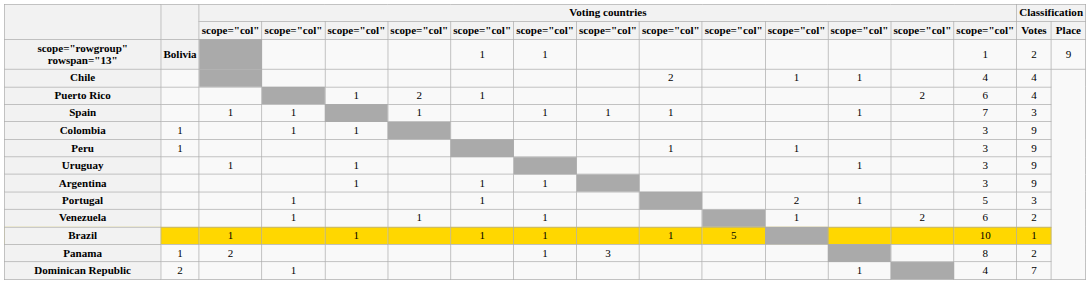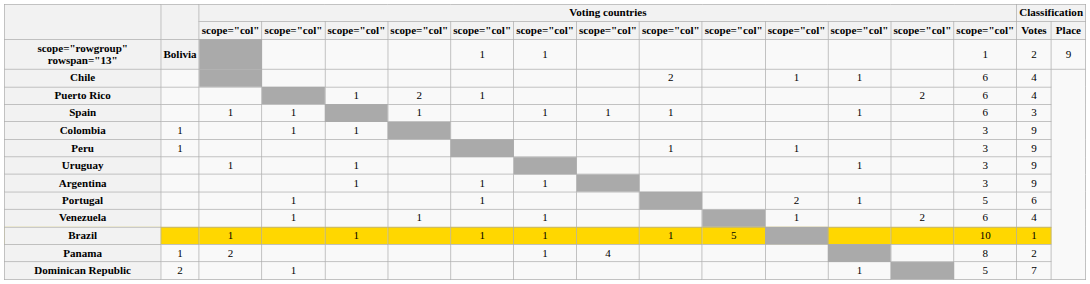(985, 78) 4 -> (985, 78) 6
(985, 113) 7 -> (985, 113) 6
(1034, 200) 3 -> (1034, 200) 6
(1034, 218) 2 -> (1034, 218) 4
(608, 253) 3 -> (608, 253) 4
(985, 270) 4 -> (985, 270) 5
